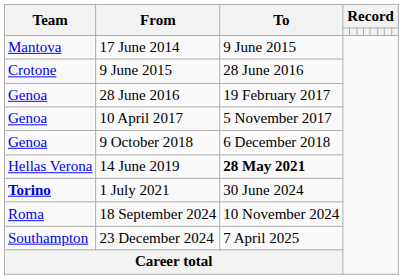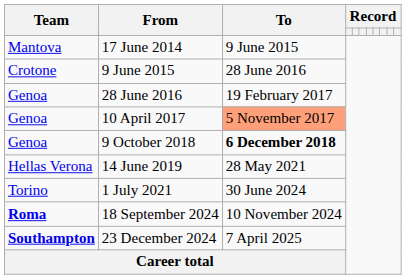(278, 118) no background -> (280, 118) lightsalmon background
(277, 142) normal -> (281, 142) bold
(264, 166) bold -> (266, 166) normal
(29, 190) bold -> (28, 190) normal
(26, 214) normal -> (27, 214) bold
(48, 238) normal -> (51, 238) bold
